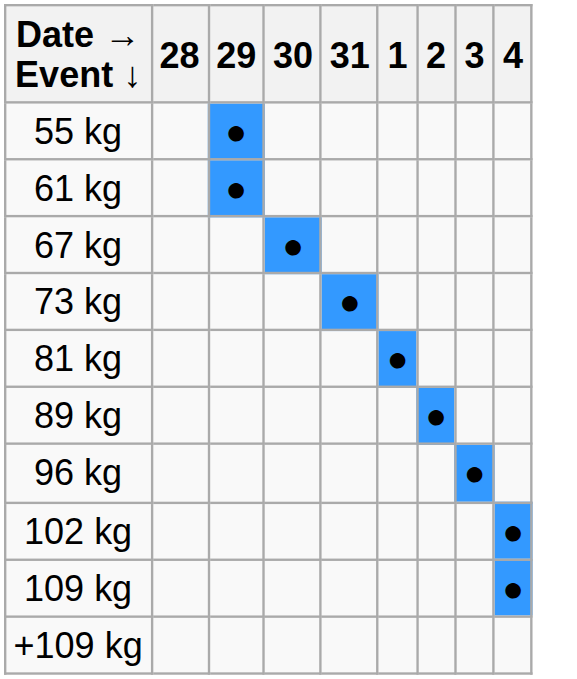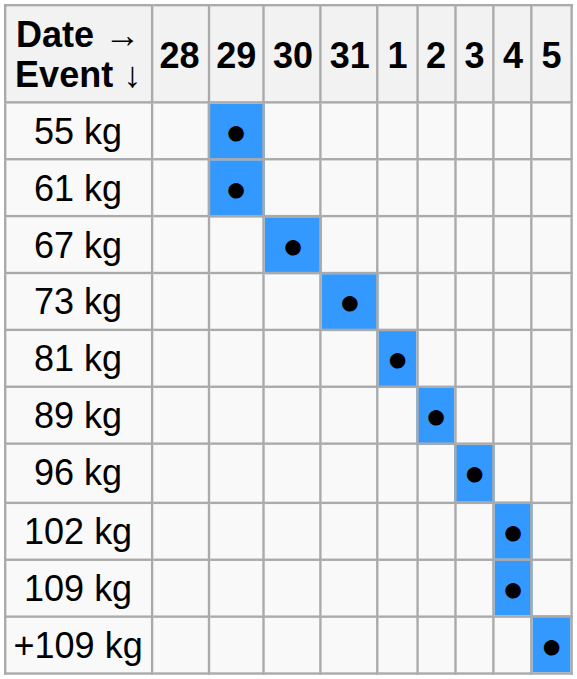+ column: (552, 54)
